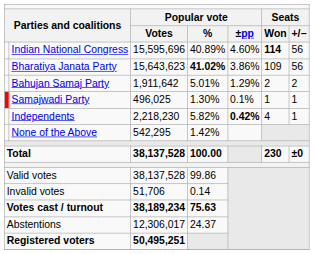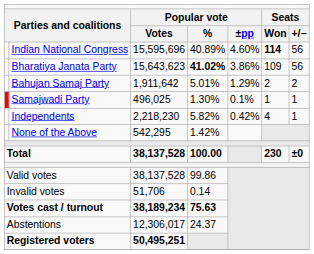(245, 116) bold -> (245, 116) normal
